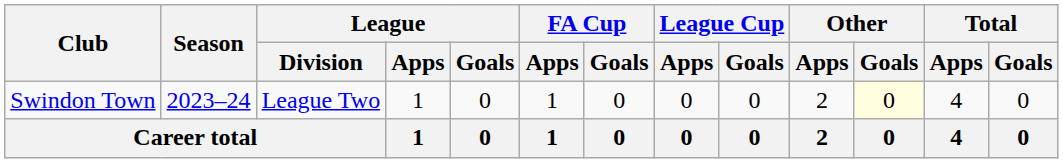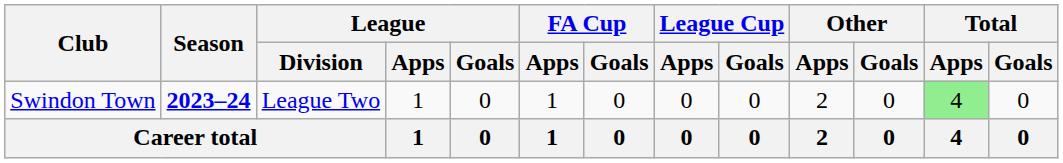(209, 99) normal -> (209, 99) bold
(889, 99) lightyellow background -> (889, 99) no background
(956, 99) no background -> (956, 99) lightgreen background
